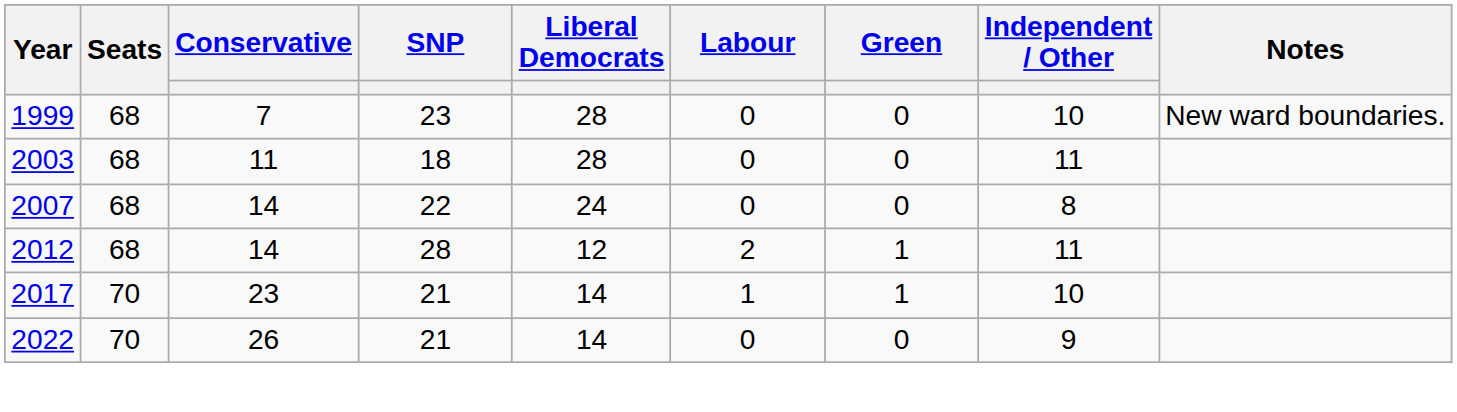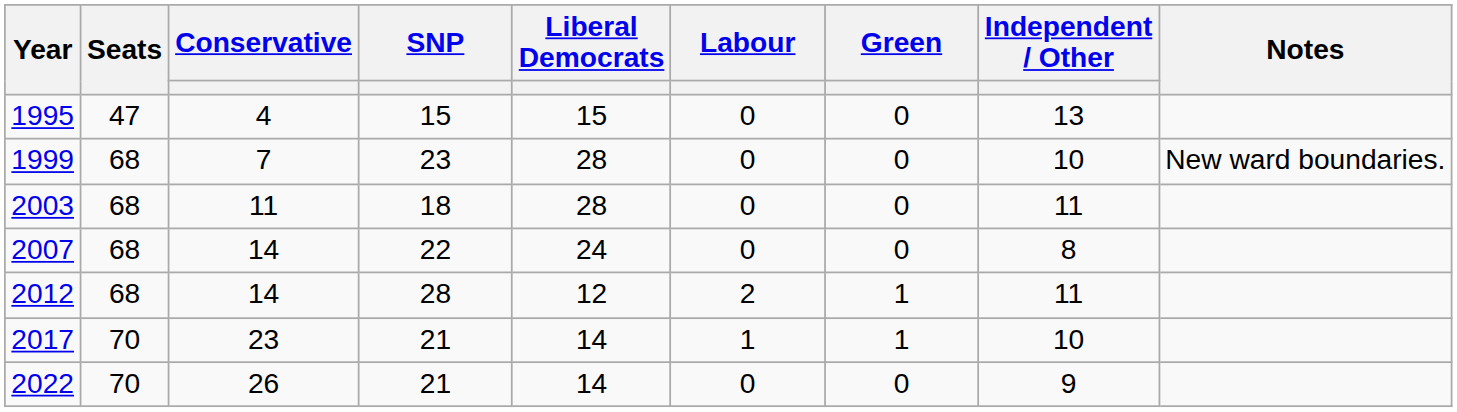+ row: (43, 116)
